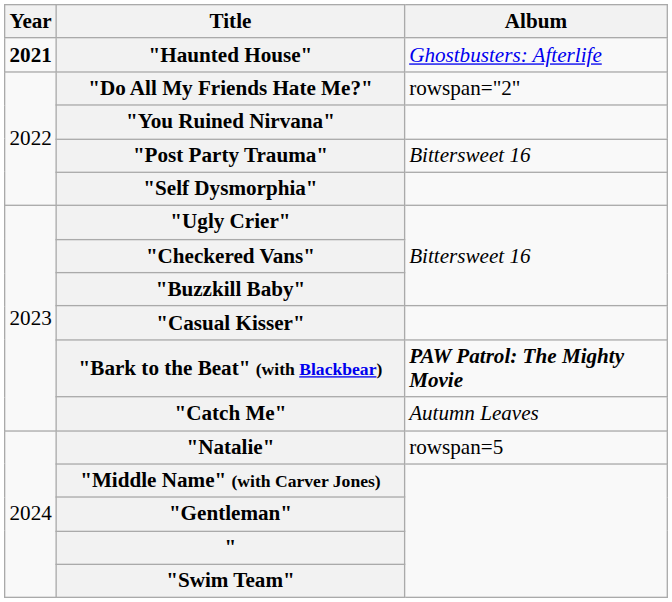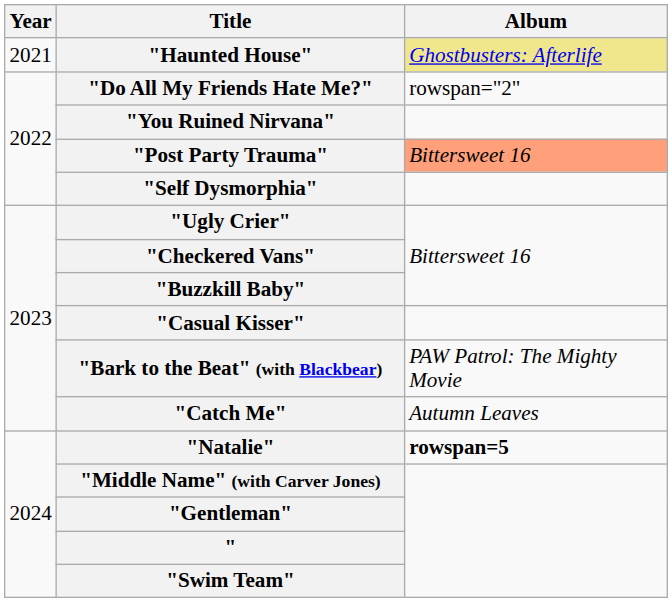(31, 54) bold -> (31, 54) normal
(505, 54) no background -> (505, 54) khaki background
(470, 155) no background -> (470, 155) lightsalmon background
(517, 368) bold -> (513, 368) normal
(456, 446) normal -> (459, 446) bold
